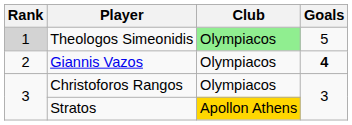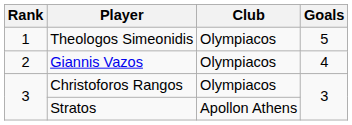(26, 39) lightgrey background -> (26, 39) no background
(238, 39) lightgreen background -> (238, 39) no background
(324, 62) bold -> (324, 62) normal
(249, 108) gold background -> (249, 108) no background
